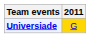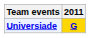(74, 26) normal -> (74, 26) bold
